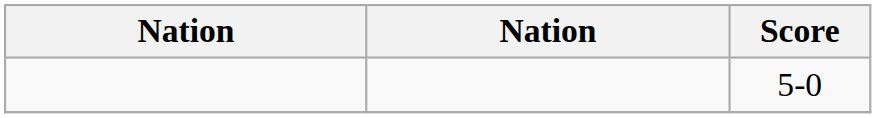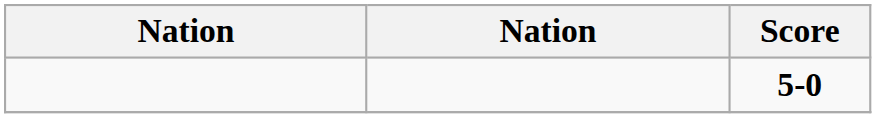(800, 84) normal -> (800, 84) bold
